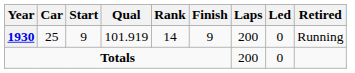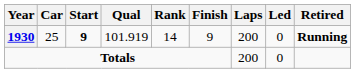(84, 36) normal -> (84, 36) bold
(320, 36) normal -> (322, 36) bold
